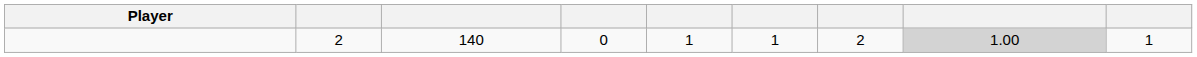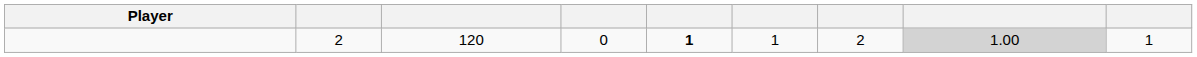(471, 40) 140 -> (471, 40) 120
(689, 40) normal -> (689, 40) bold
